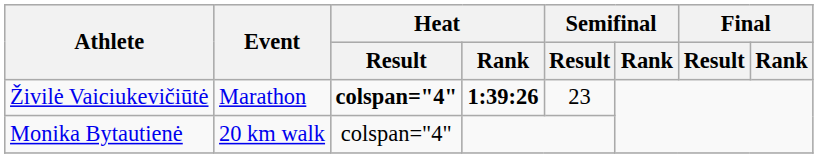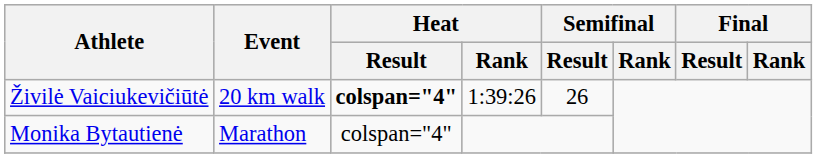(263, 97) Marathon -> (272, 97) 20 km walk
(503, 97) bold -> (502, 97) normal
(580, 97) 23 -> (577, 97) 26
(272, 134) 20 km walk -> (263, 134) Marathon
